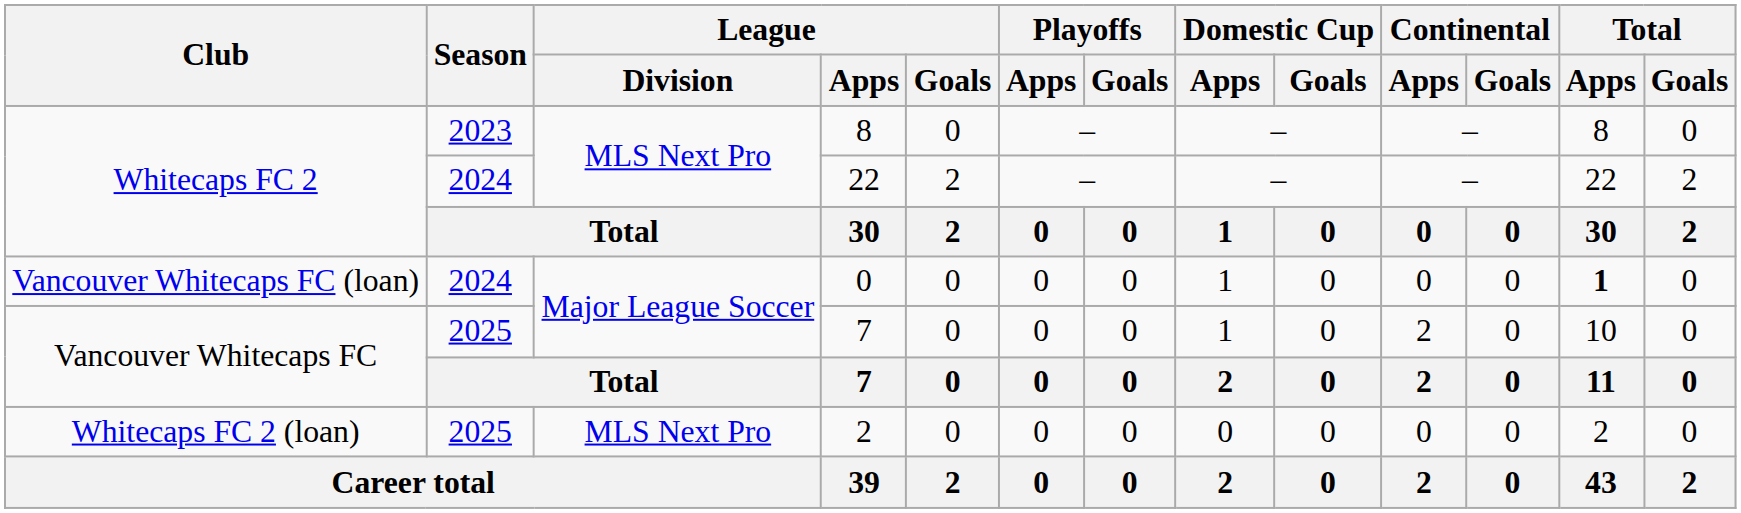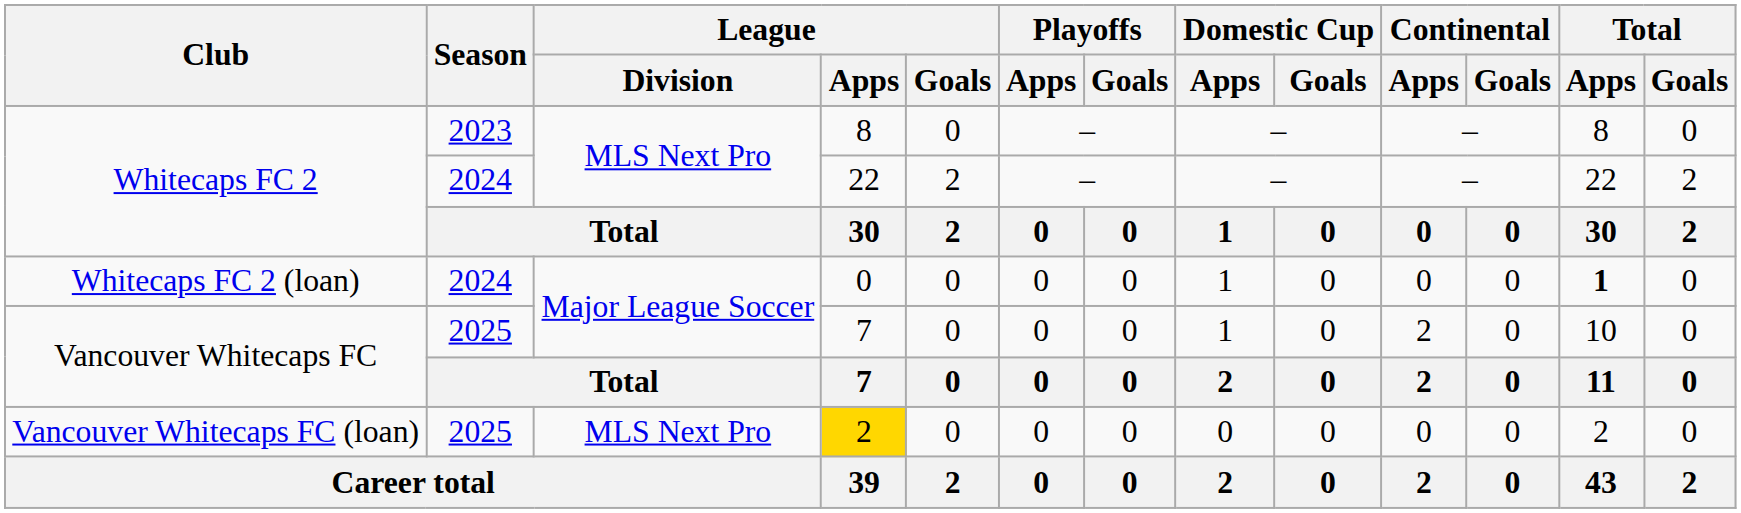(216, 280) Vancouver Whitecaps FC (loan) -> (216, 280) Whitecaps FC 2 (loan)
(216, 431) Whitecaps FC 2 (loan) -> (216, 431) Vancouver Whitecaps FC (loan)
(864, 431) no background -> (864, 431) gold background
